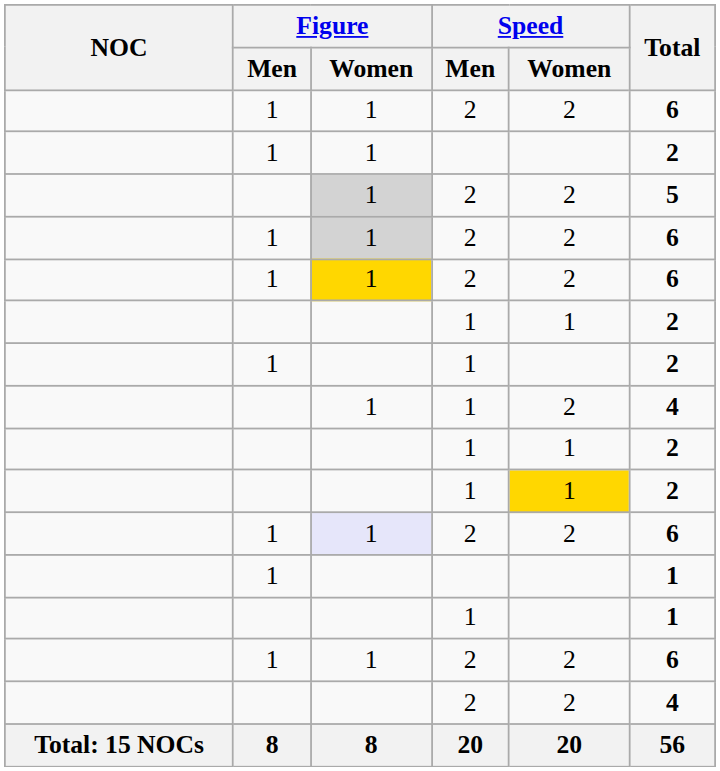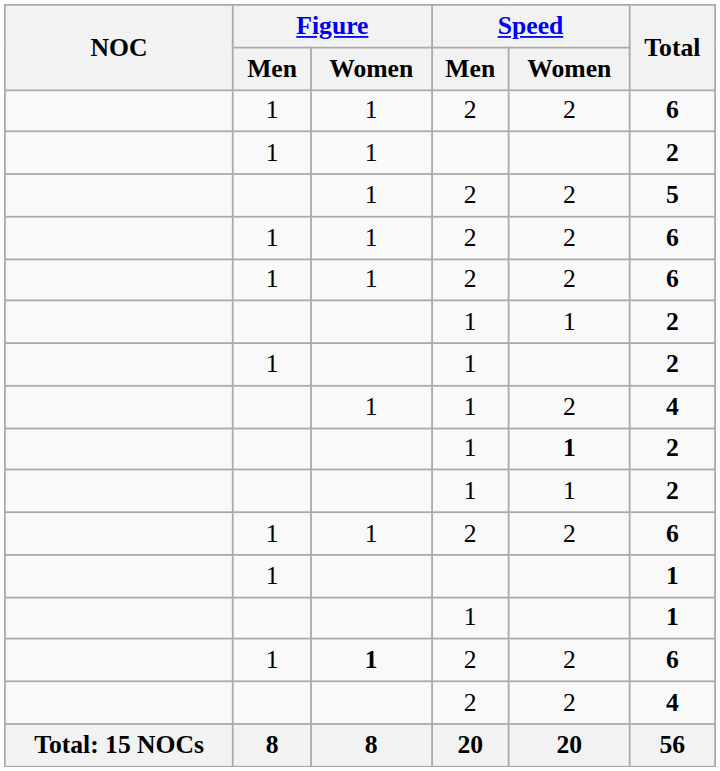(371, 195) lightgrey background -> (371, 195) no background
(371, 237) lightgrey background -> (371, 237) no background
(371, 279) gold background -> (371, 279) no background
(569, 448) normal -> (569, 448) bold
(569, 491) gold background -> (569, 491) no background
(371, 533) lavender background -> (371, 533) no background
(371, 660) normal -> (371, 660) bold
